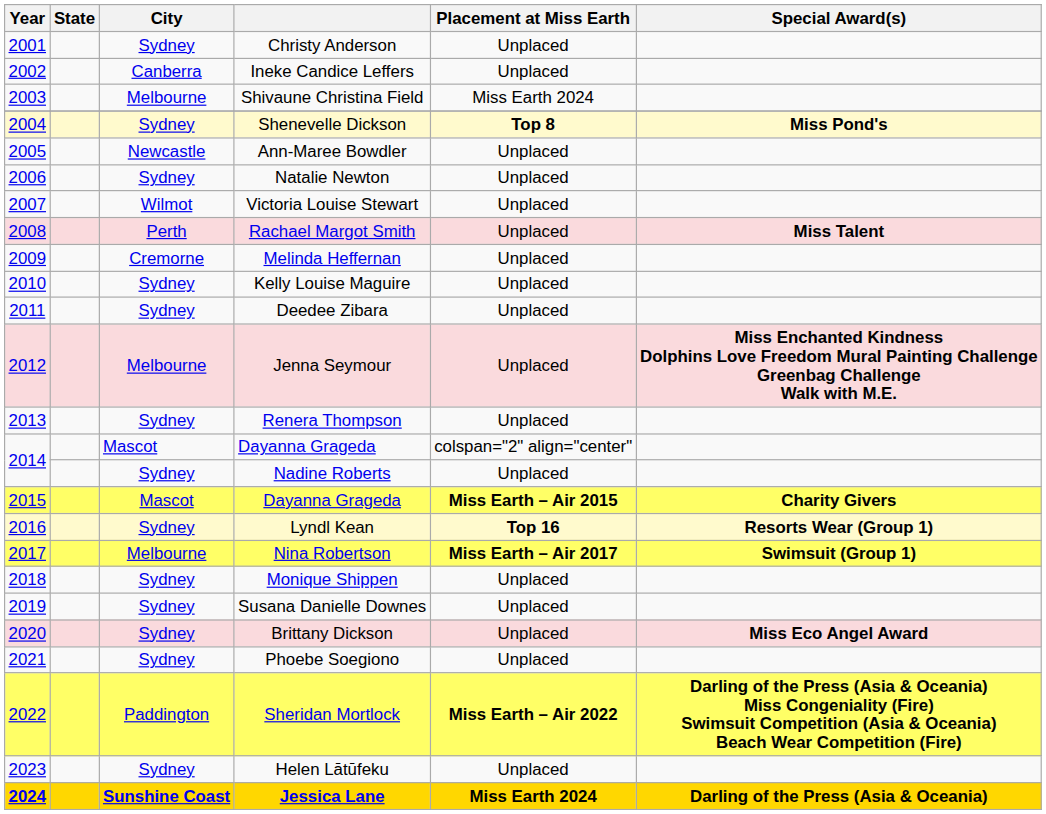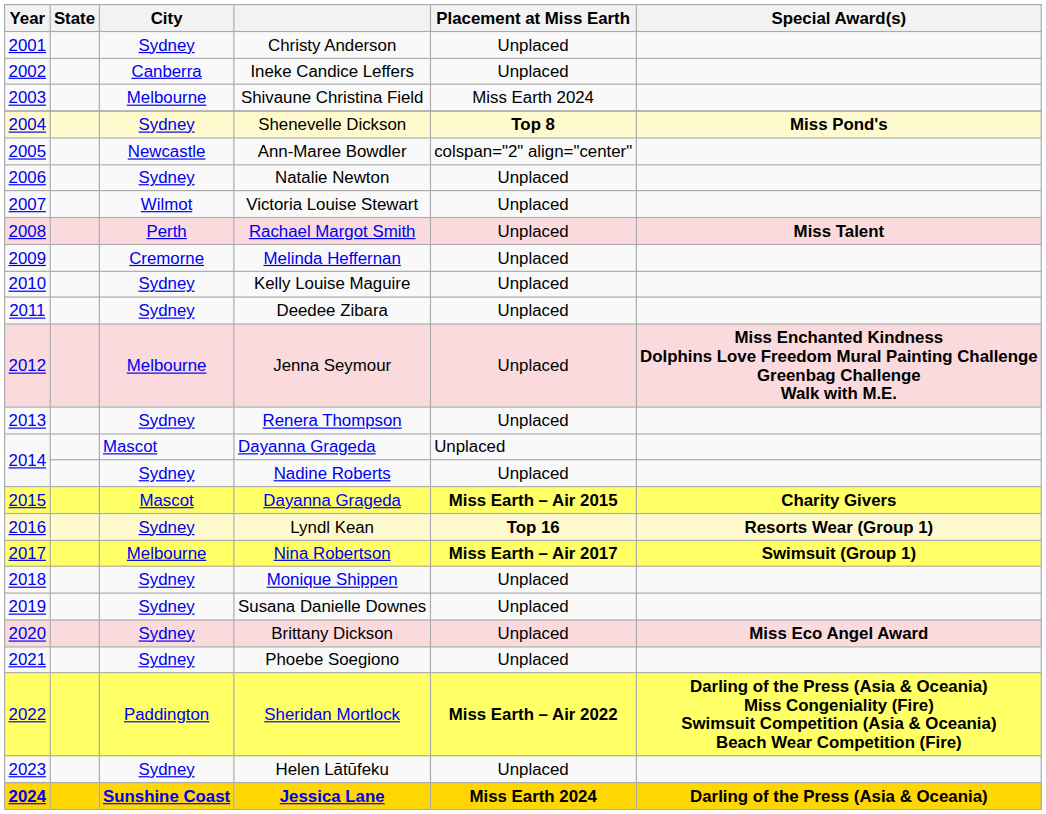(533, 151) Unplaced -> (533, 151) colspan="2" align="center"
(533, 447) colspan="2" align="center" -> (470, 447) Unplaced
